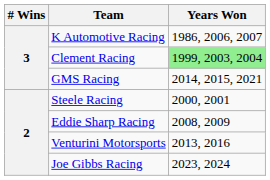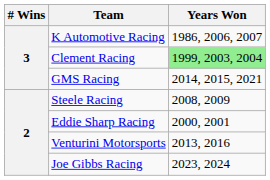(201, 100) 2000, 2001 -> (201, 100) 2008, 2009
(201, 121) 2008, 2009 -> (201, 121) 2000, 2001
